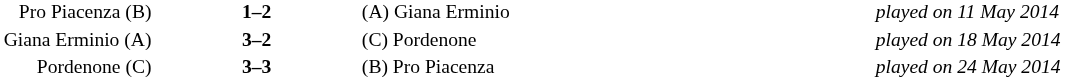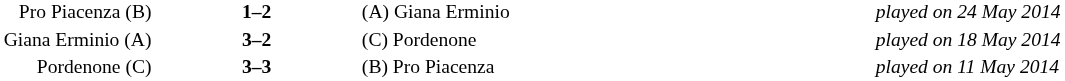(967, 12) played on 11 May 2014 -> (968, 12) played on 24 May 2014
(968, 66) played on 24 May 2014 -> (967, 66) played on 11 May 2014
